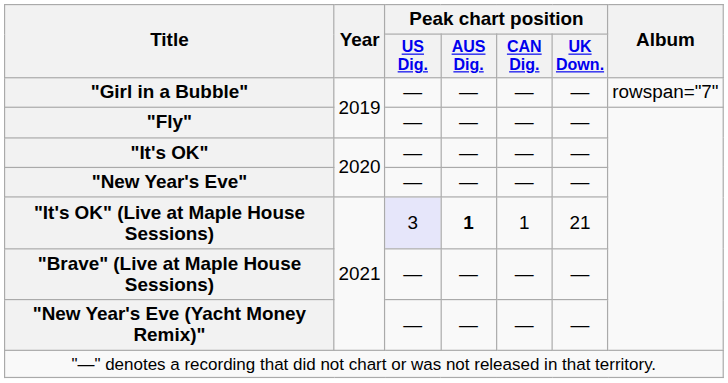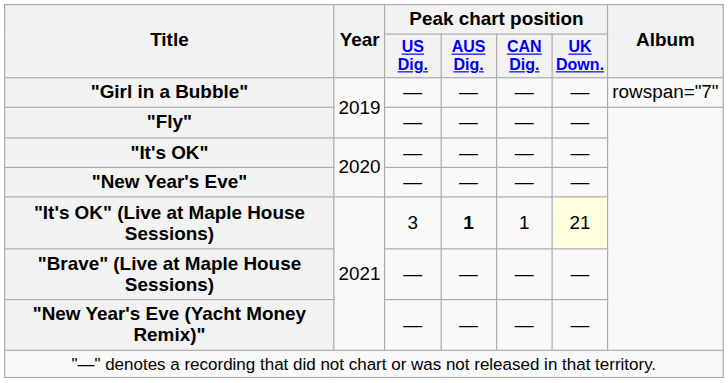(413, 222) lavender background -> (413, 222) no background
(580, 222) no background -> (580, 222) lightyellow background
